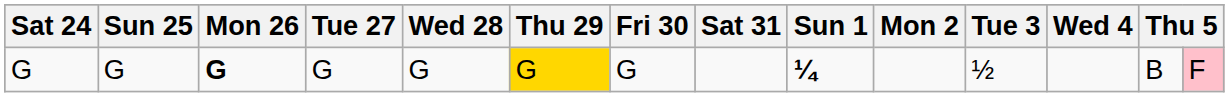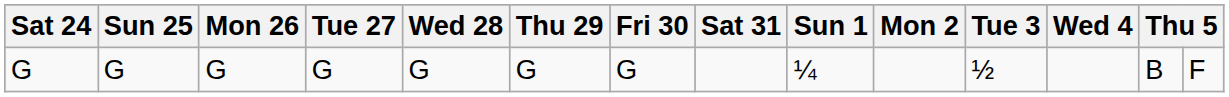(216, 69) bold -> (216, 69) normal
(526, 69) gold background -> (526, 69) no background
(805, 69) bold -> (805, 69) normal
(1197, 69) pink background -> (1197, 69) no background
